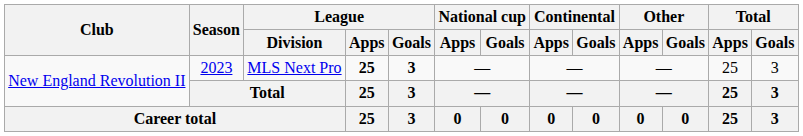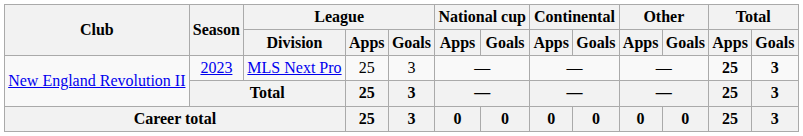(367, 67) bold -> (367, 67) normal
(411, 67) bold -> (411, 67) normal
(730, 67) normal -> (730, 67) bold
(775, 67) normal -> (775, 67) bold
